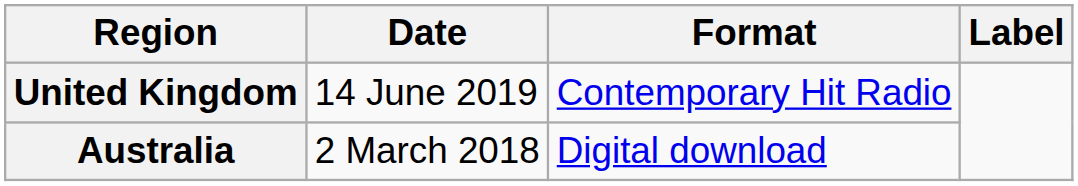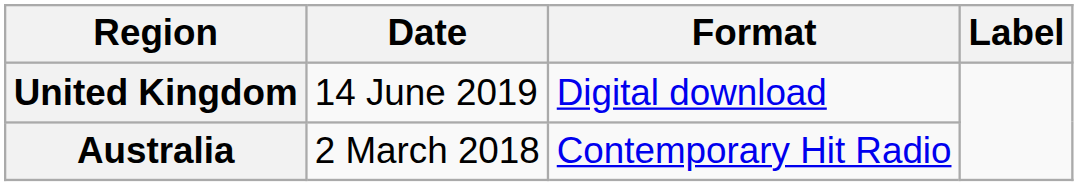(754, 92) Contemporary Hit Radio -> (692, 92) Digital download
(692, 150) Digital download -> (754, 150) Contemporary Hit Radio
